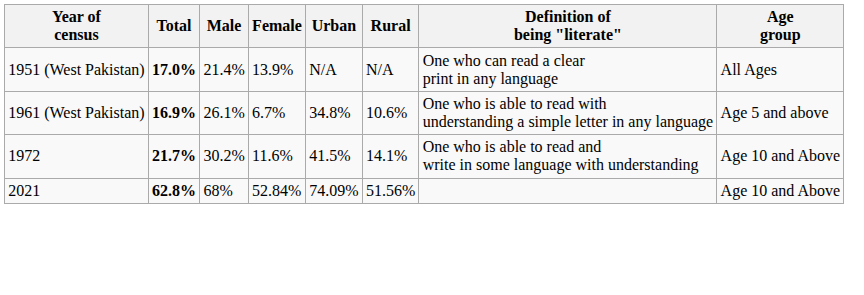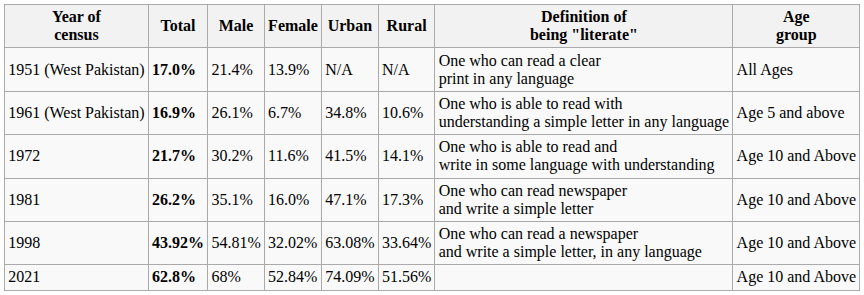+ row: (24, 199)
+ row: (24, 243)
